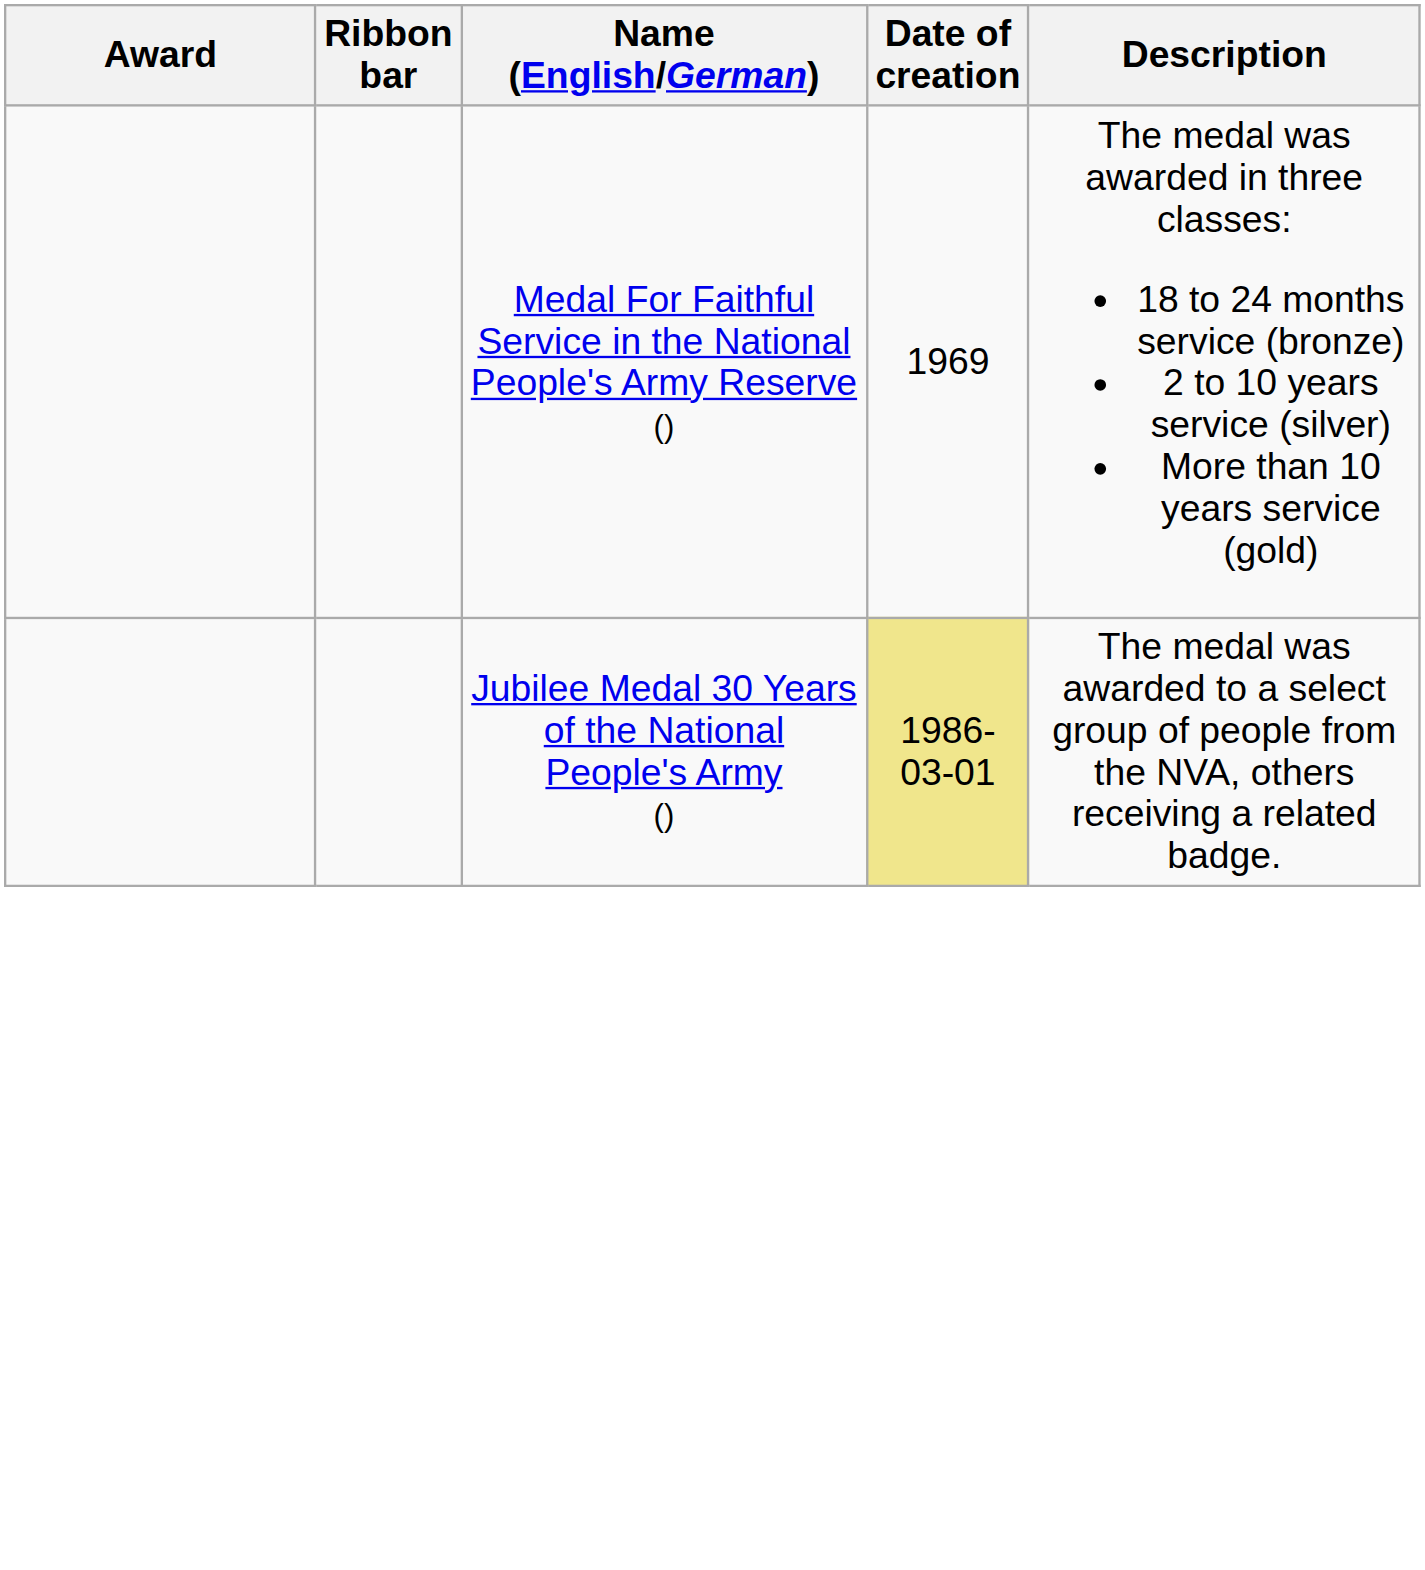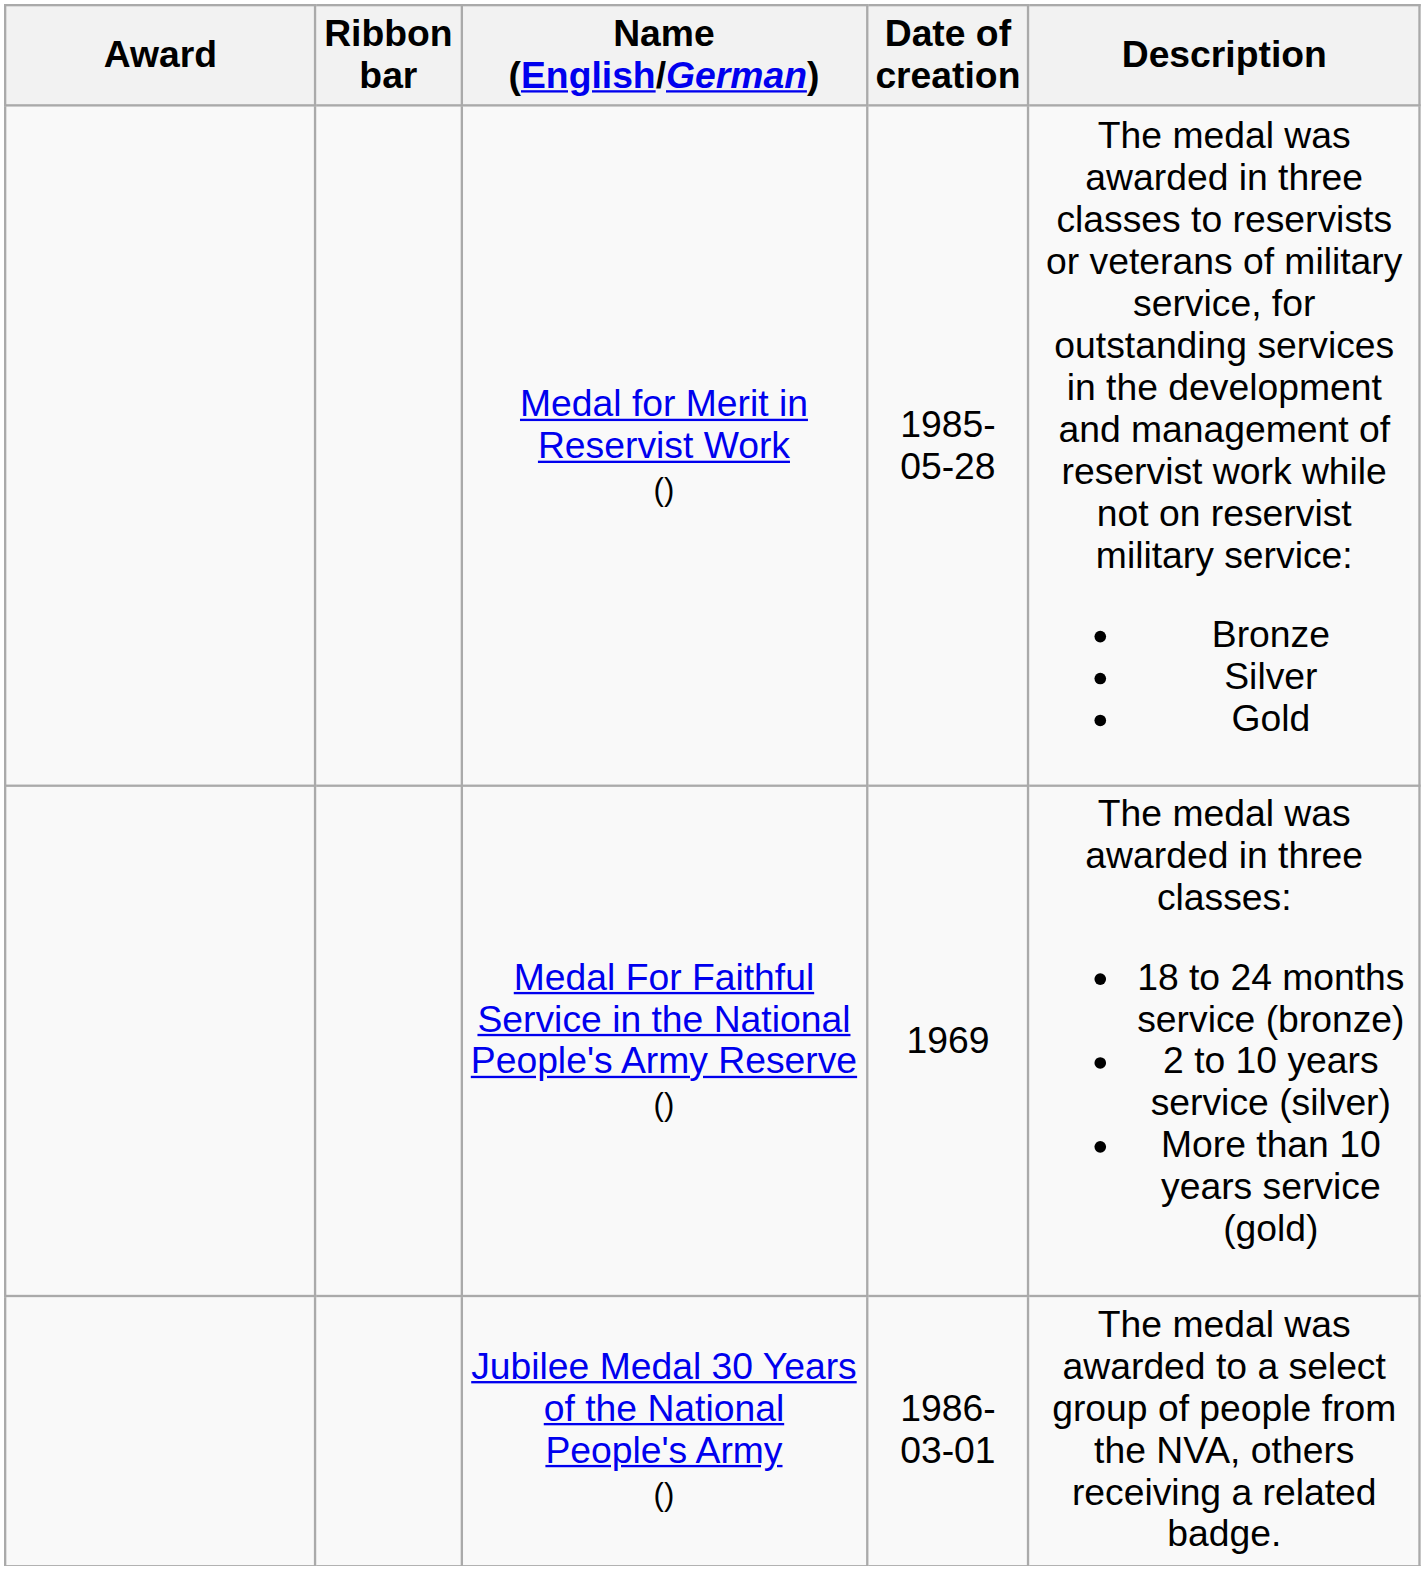+ row: (664, 445)
(948, 751) khaki background -> (948, 1430) no background
